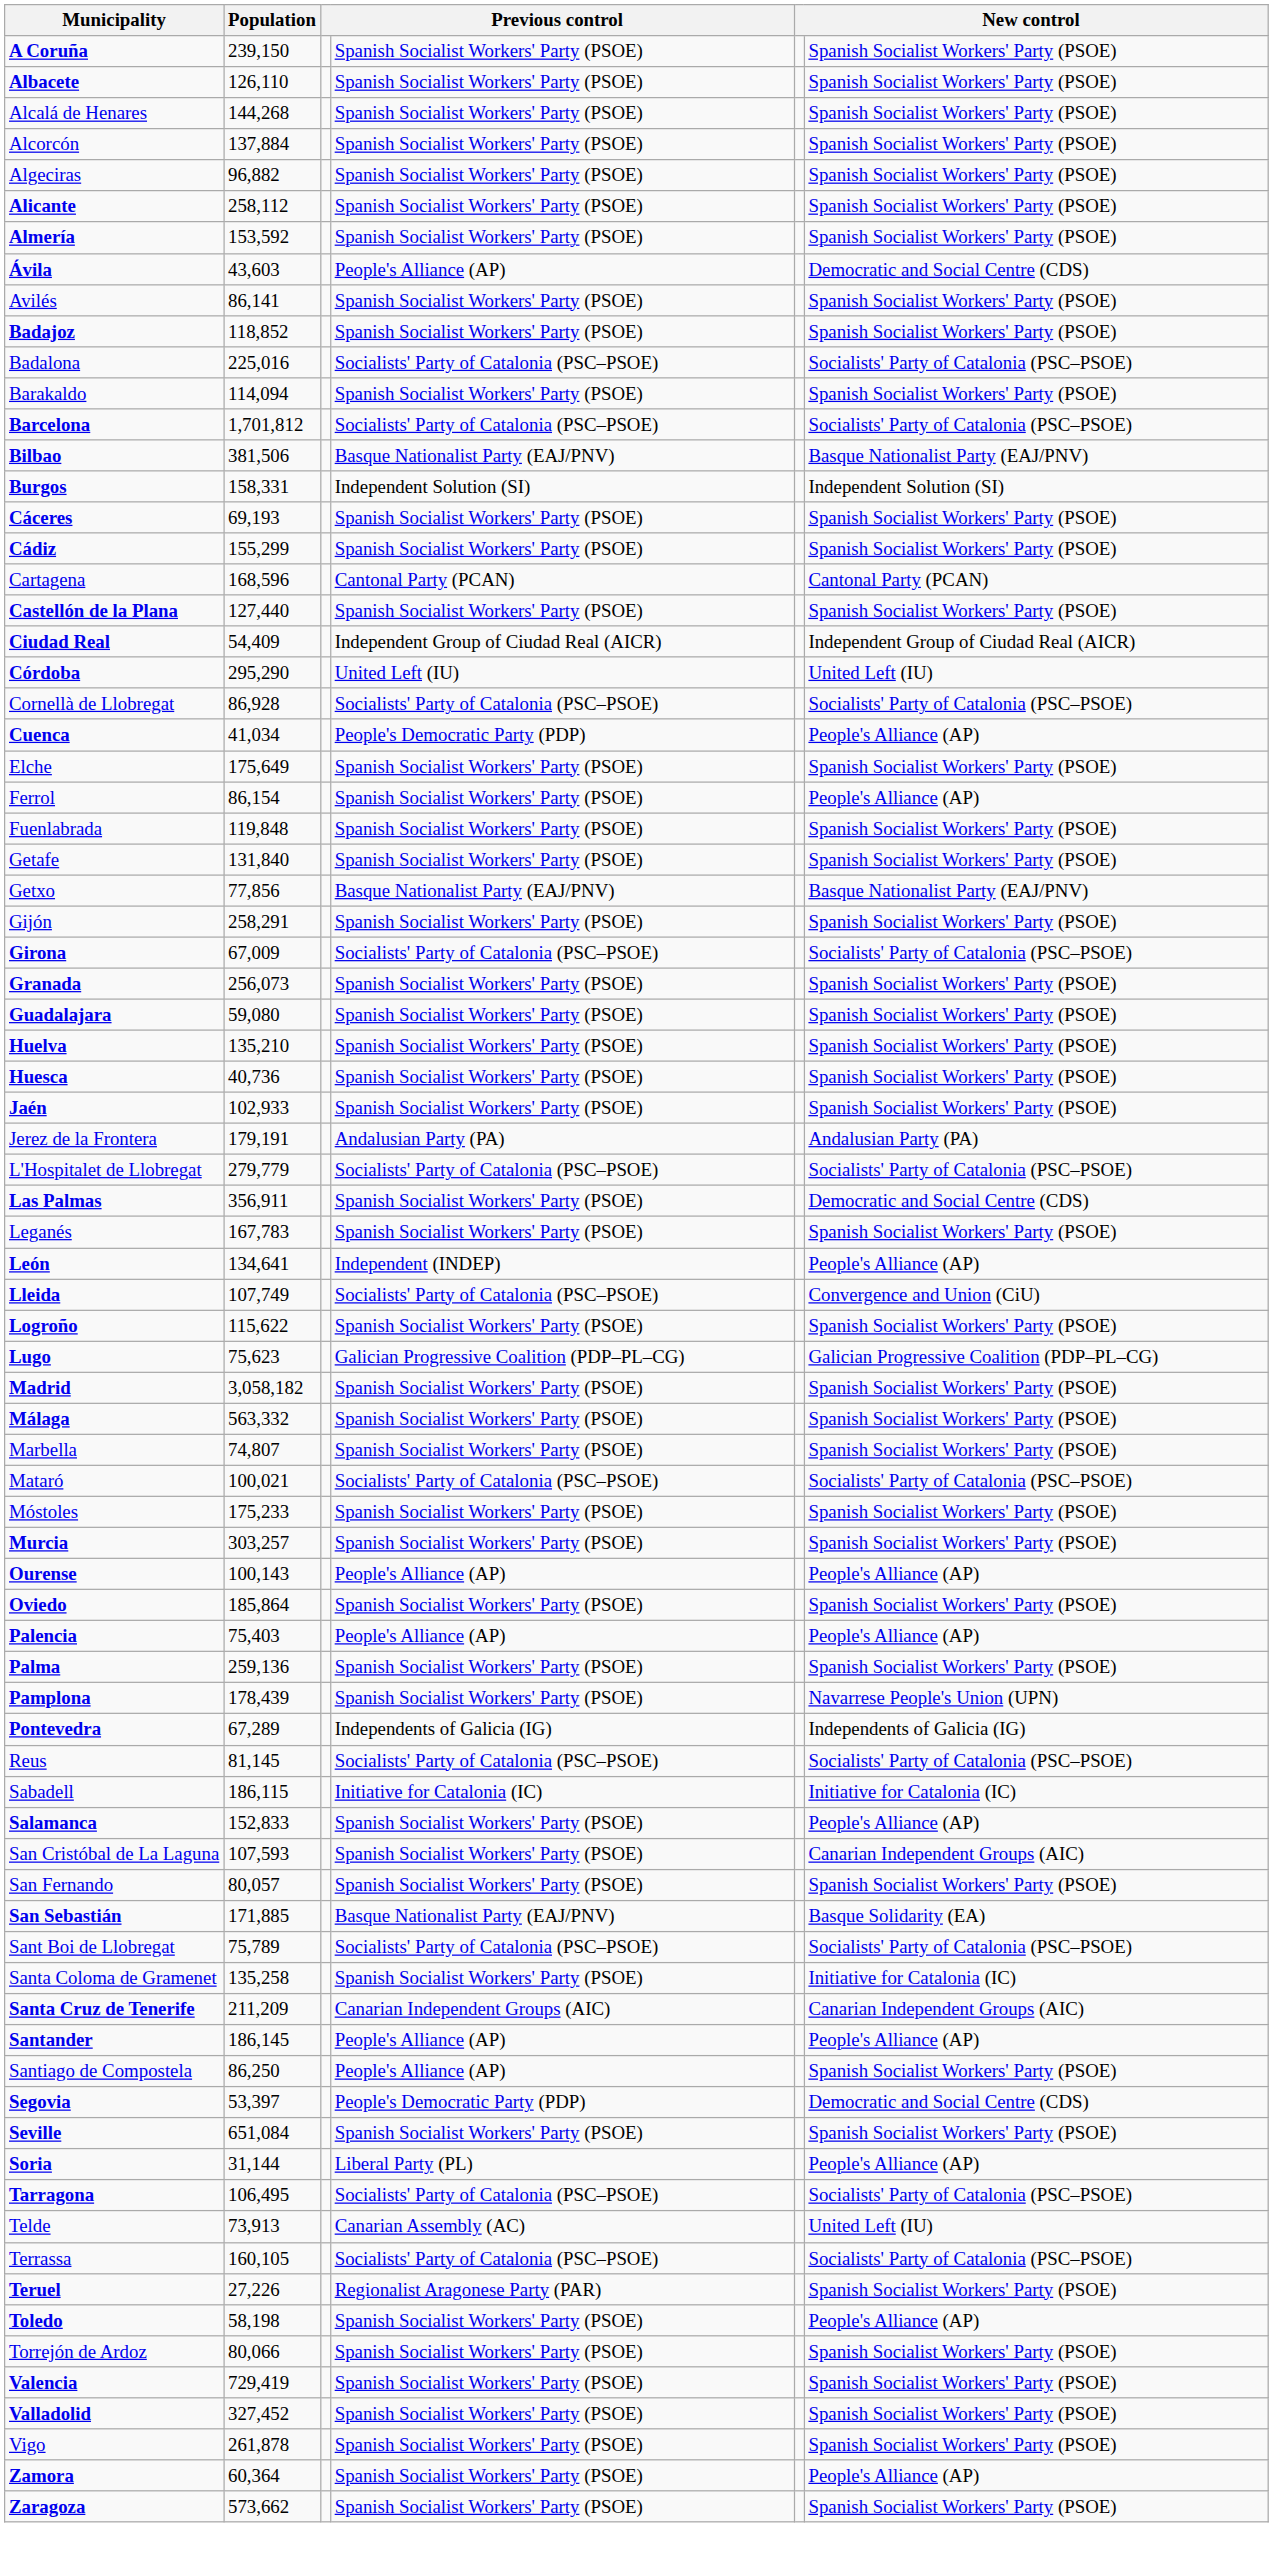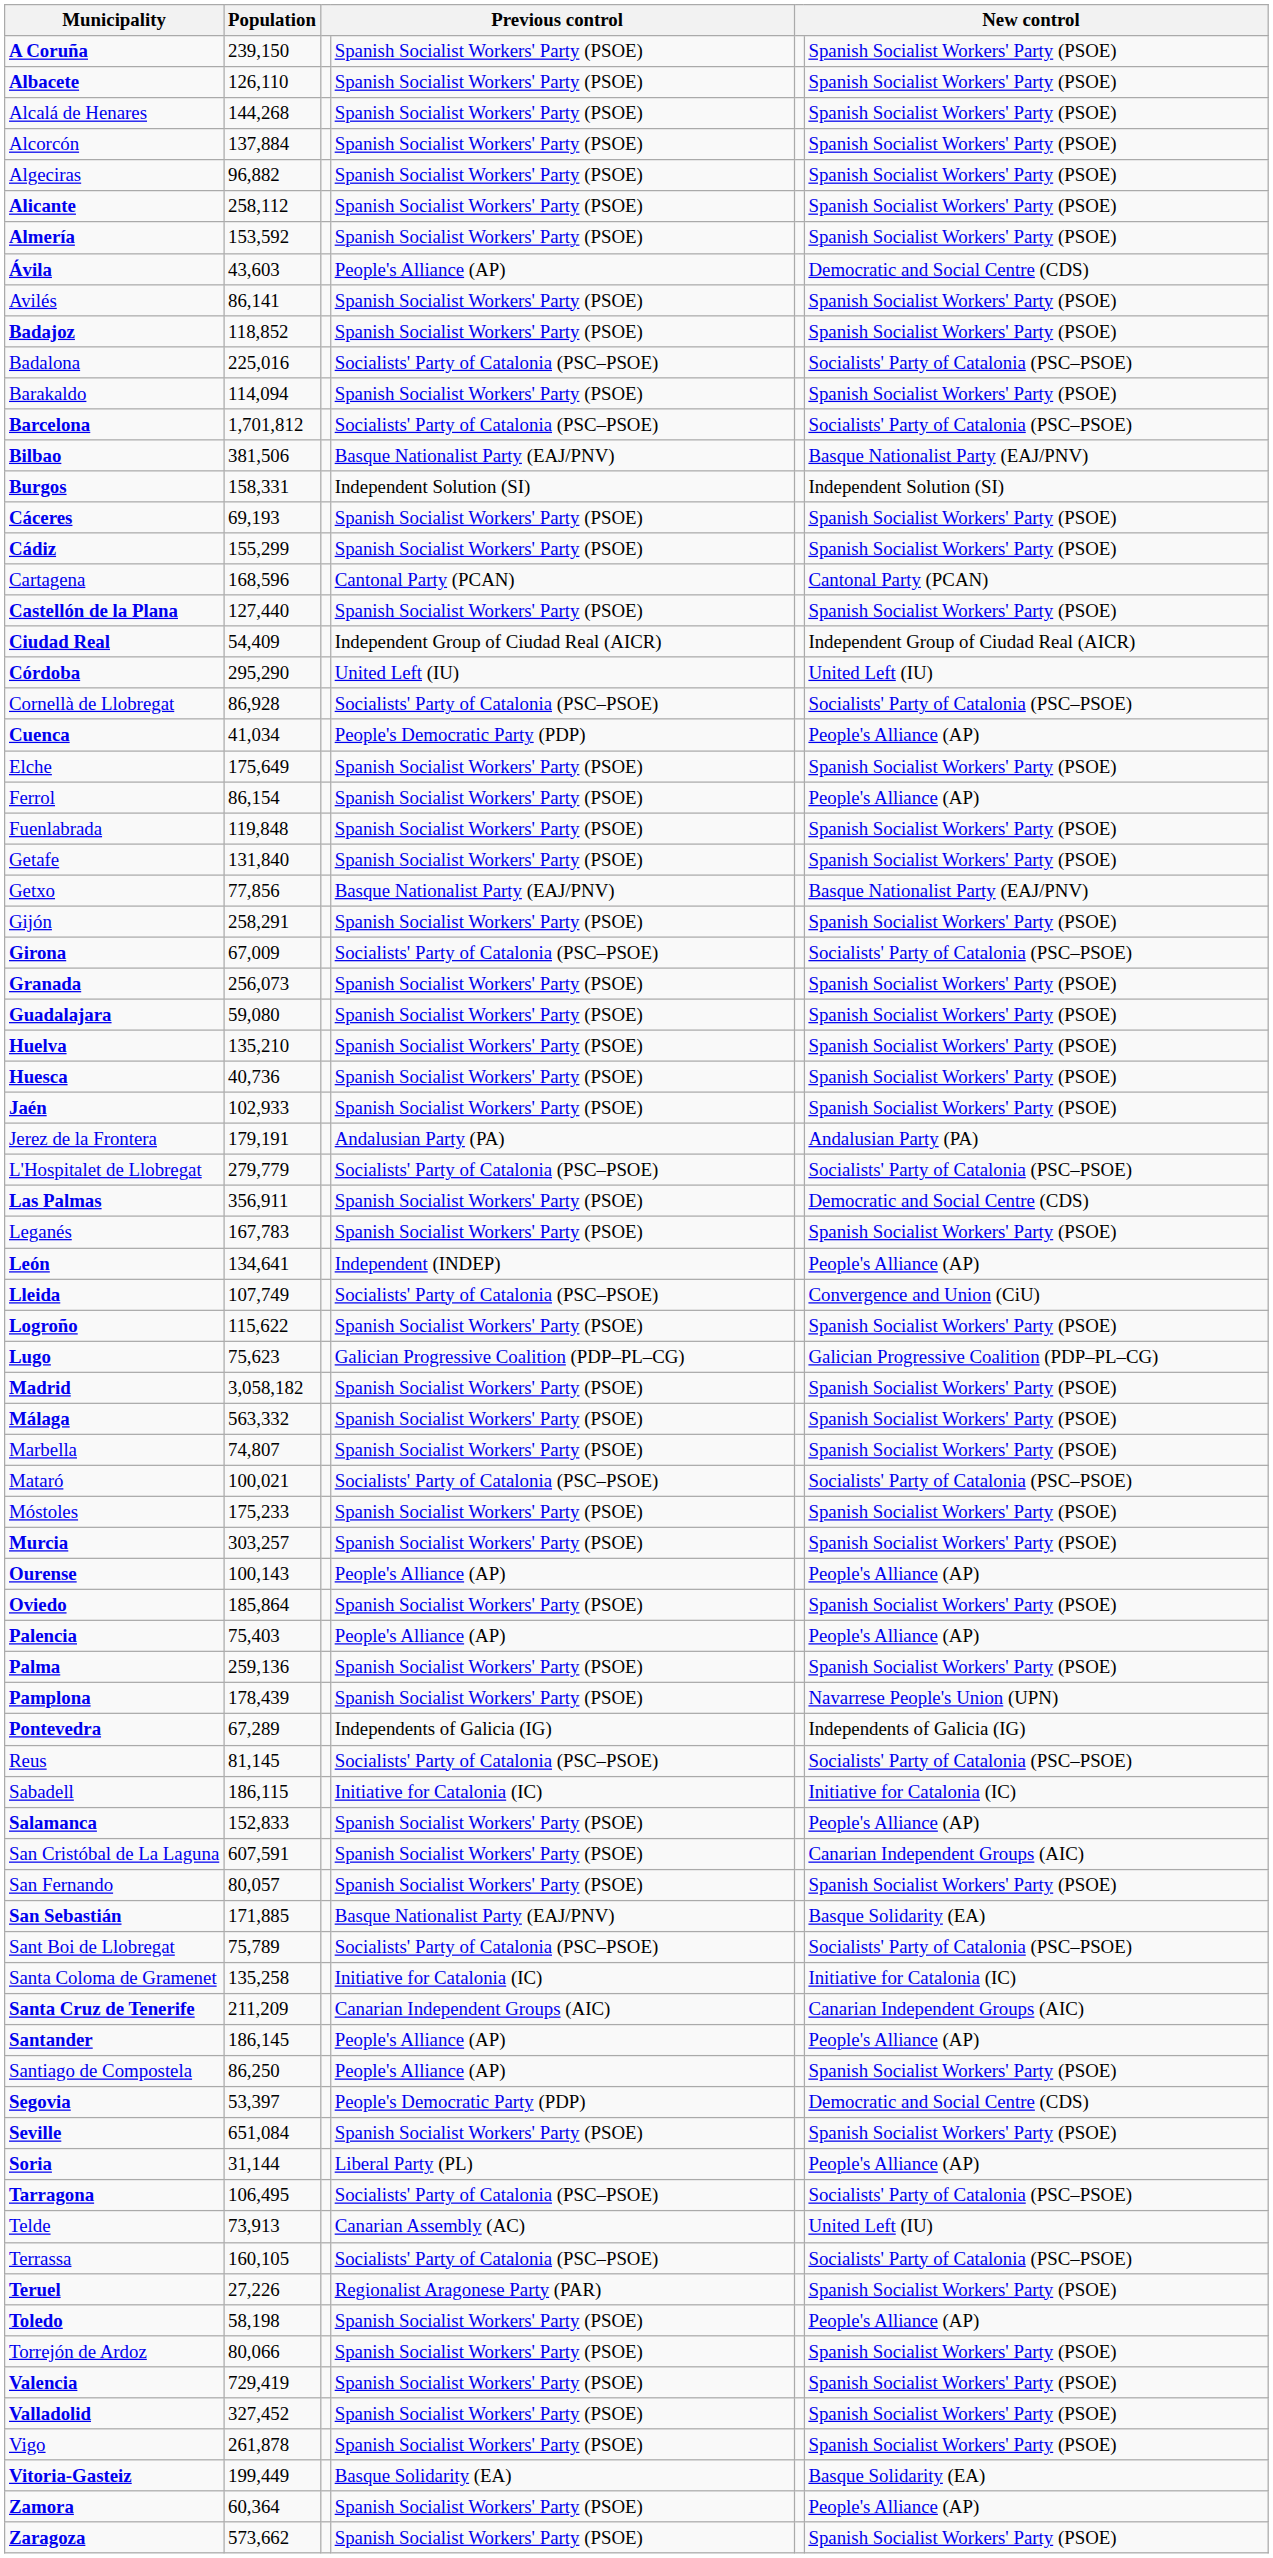(259, 1853) 107,593 -> (259, 1853) 607,591
(489, 1978) Spanish Socialist Workers' Party (PSOE) -> (438, 1978) Initiative for Catalonia (IC)
+ row: (70, 2475)
